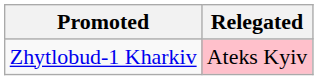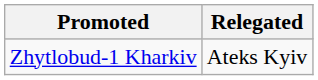(257, 56) pink background -> (257, 56) no background
